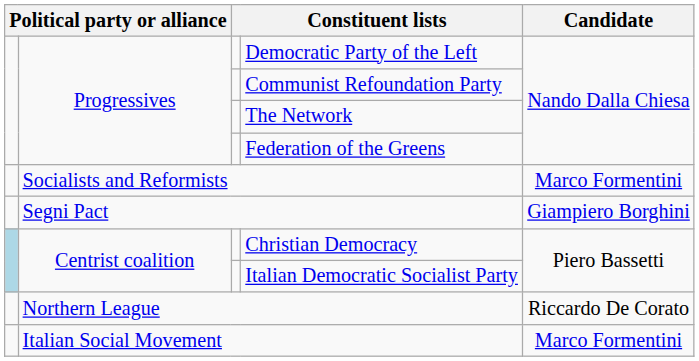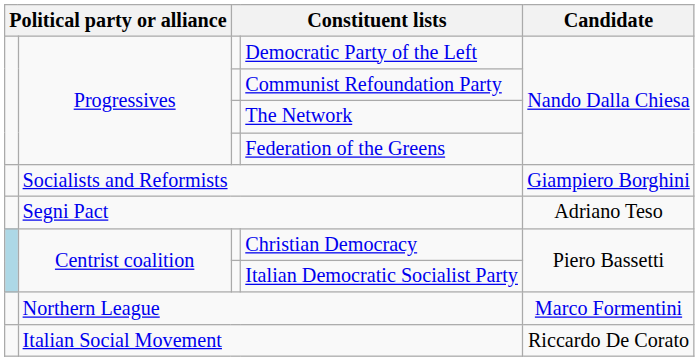(609, 180) Marco Formentini -> (609, 180) Giampiero Borghini
(609, 212) Giampiero Borghini -> (609, 212) Adriano Teso
(608, 308) Riccardo De Corato -> (609, 308) Marco Formentini
(609, 340) Marco Formentini -> (608, 340) Riccardo De Corato
